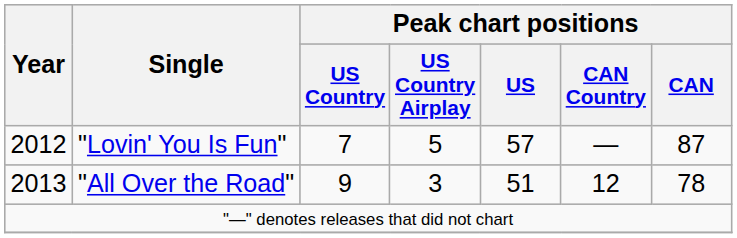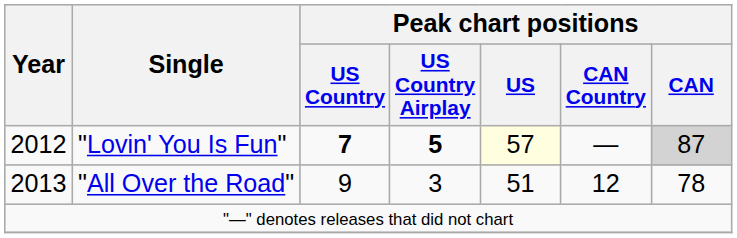(345, 144) normal -> (345, 144) bold
(435, 144) normal -> (435, 144) bold
(520, 144) no background -> (520, 144) lightyellow background
(691, 144) no background -> (691, 144) lightgrey background
